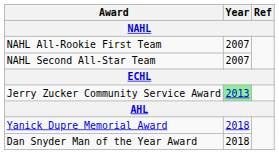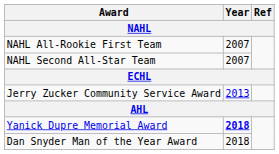(237, 93) lightgreen background -> (237, 93) no background
(237, 125) normal -> (237, 125) bold
